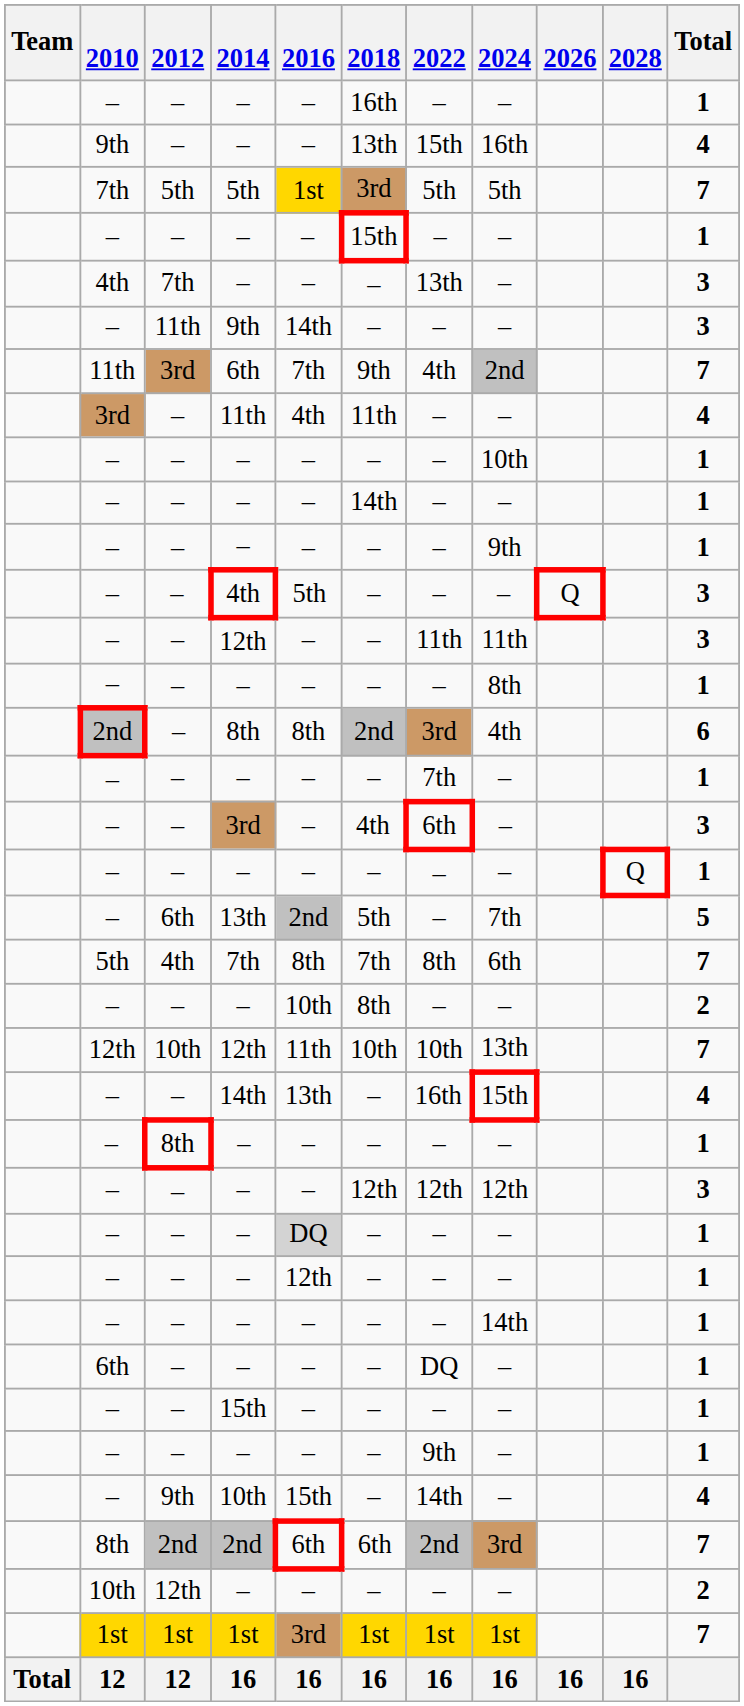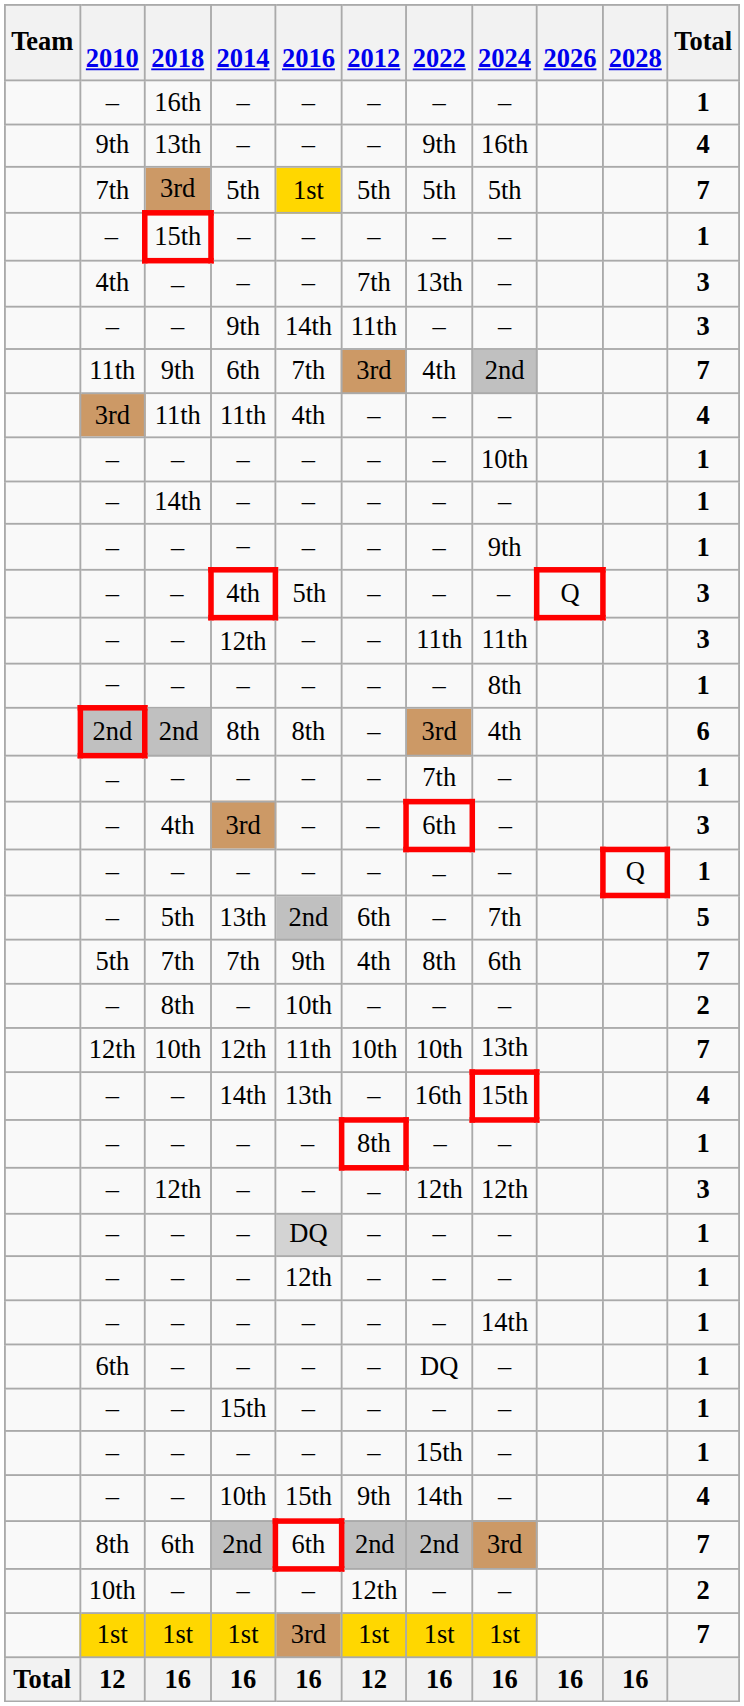columns swapped: (178, 58) <-> (374, 58)
(439, 145) 15th -> (439, 145) 9th
(308, 961) 8th -> (308, 961) 9th
(439, 1453) 9th -> (439, 1453) 15th
